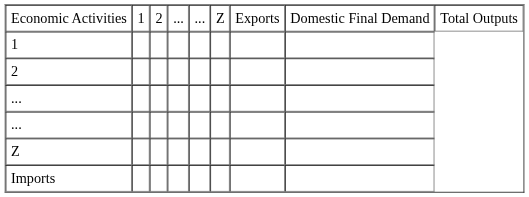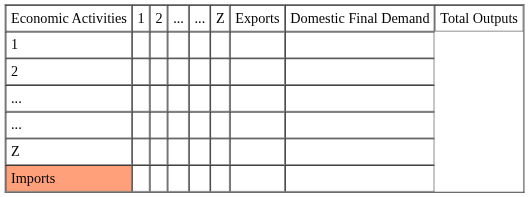(33, 178) no background -> (33, 178) lightsalmon background
